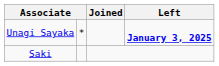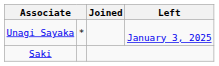(169, 38) bold -> (169, 38) normal
